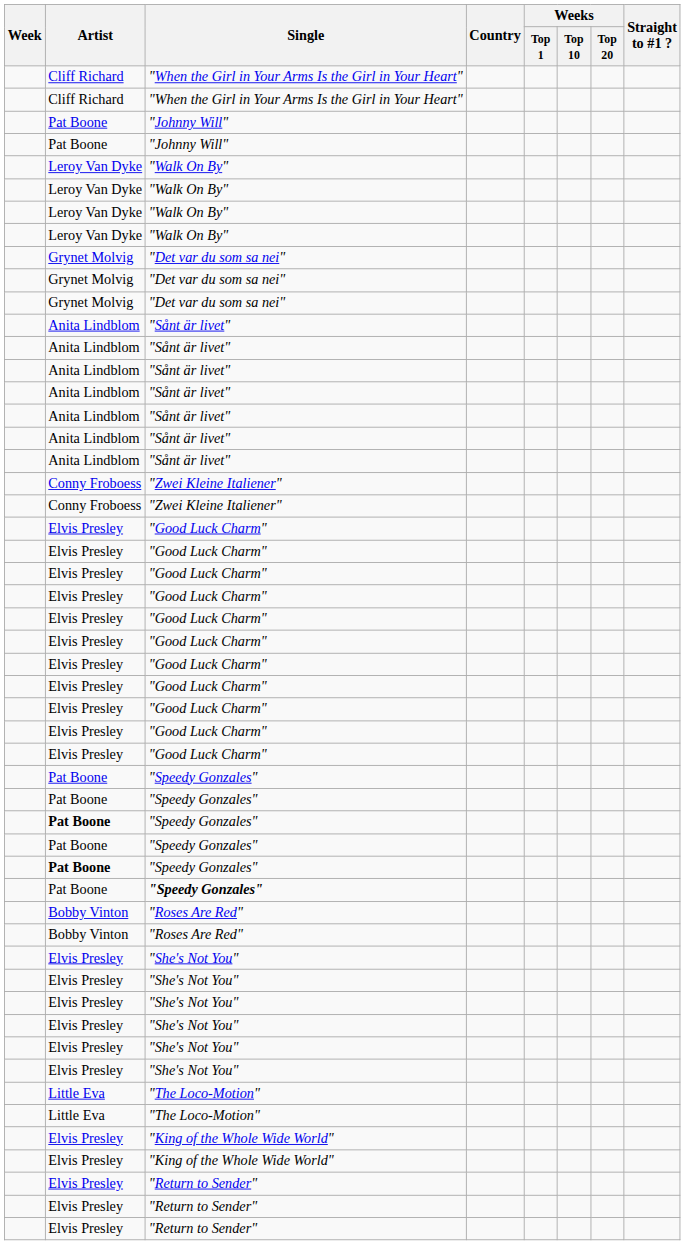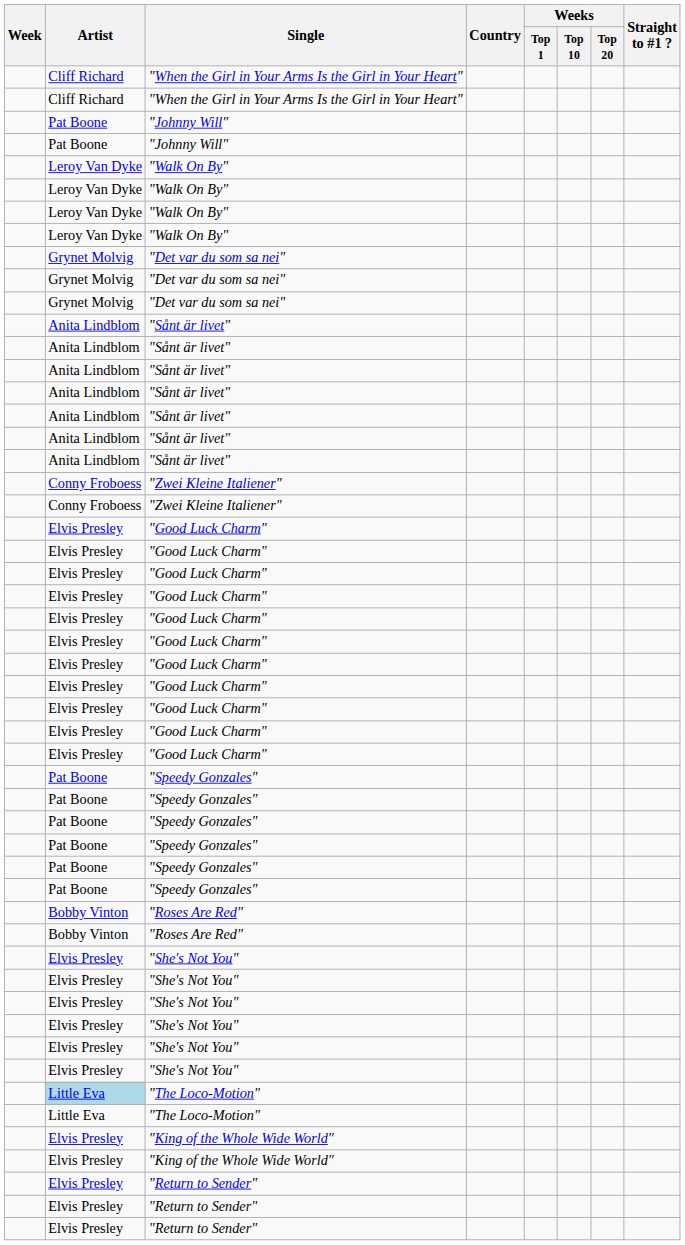(79, 822) bold -> (78, 822) normal
(79, 867) bold -> (78, 867) normal
(206, 889) bold -> (203, 889) normal
(77, 1093) no background -> (77, 1093) lightblue background
